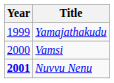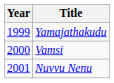(19, 68) bold -> (19, 68) normal
